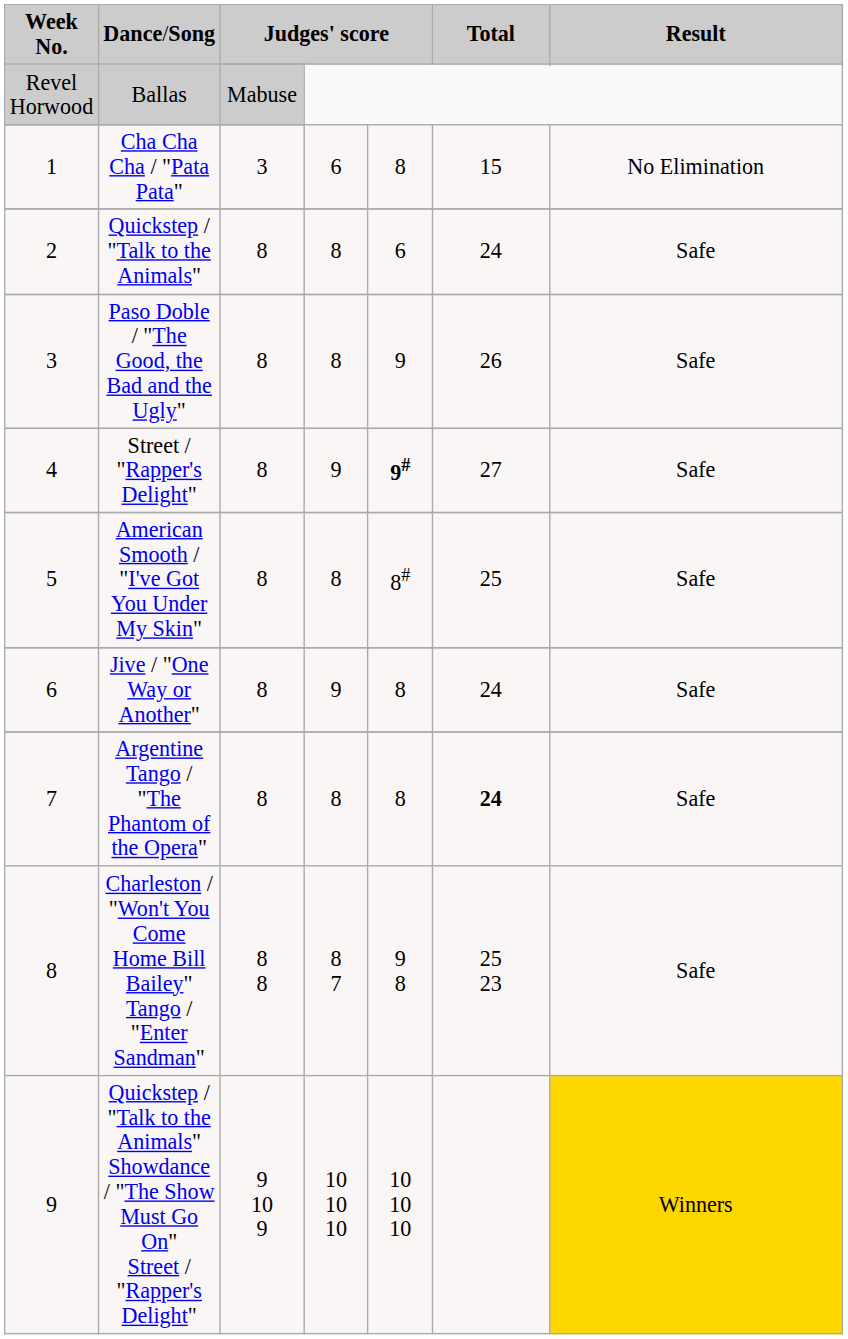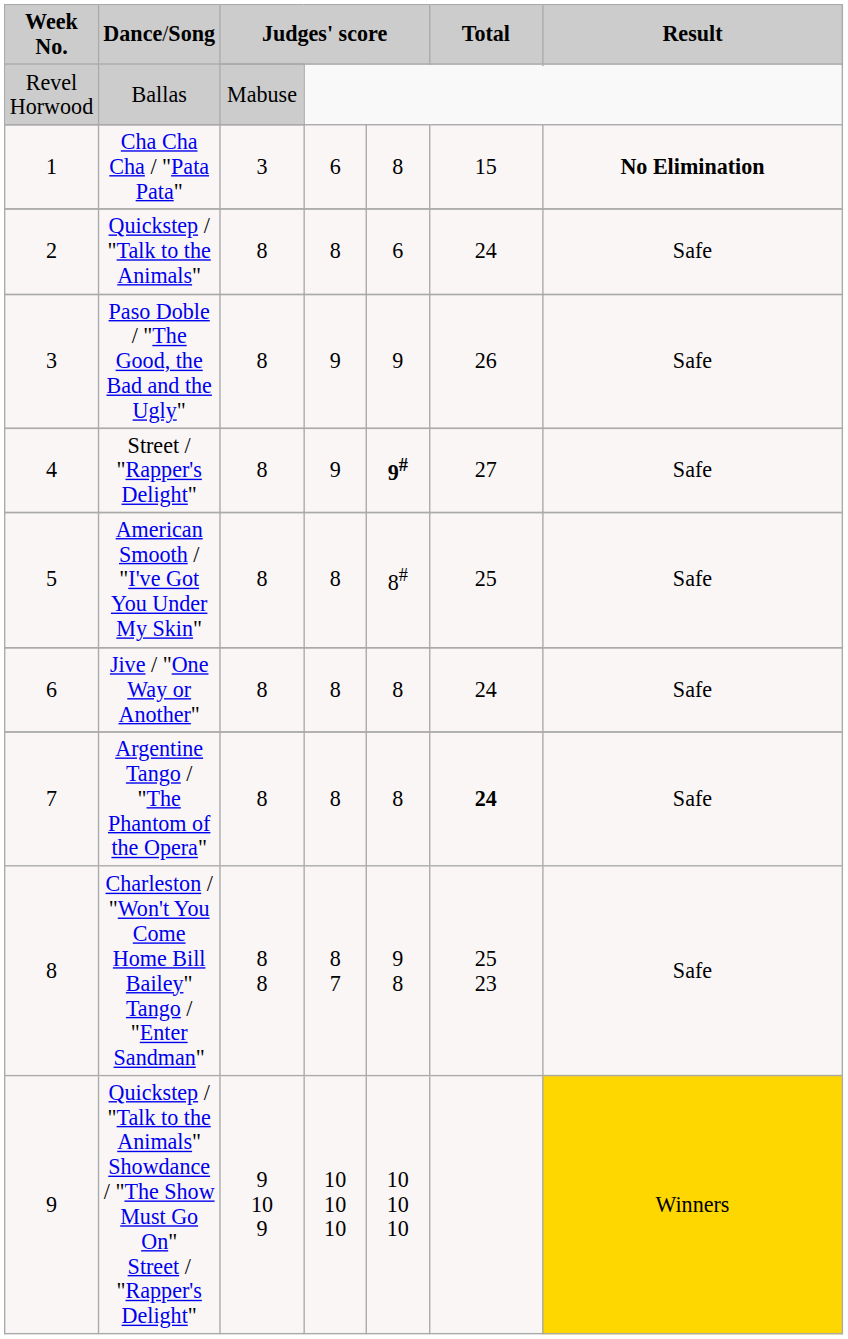(696, 166) normal -> (692, 166) bold
(336, 360) 8 -> (335, 360) 9
(336, 689) 9 -> (335, 689) 8
